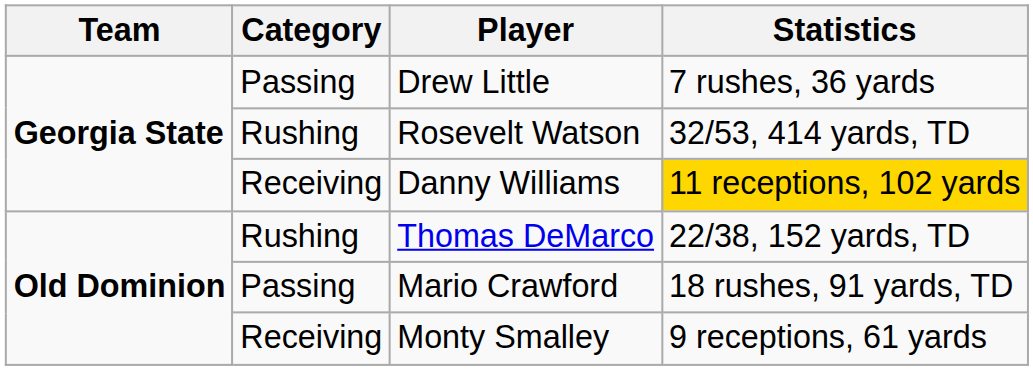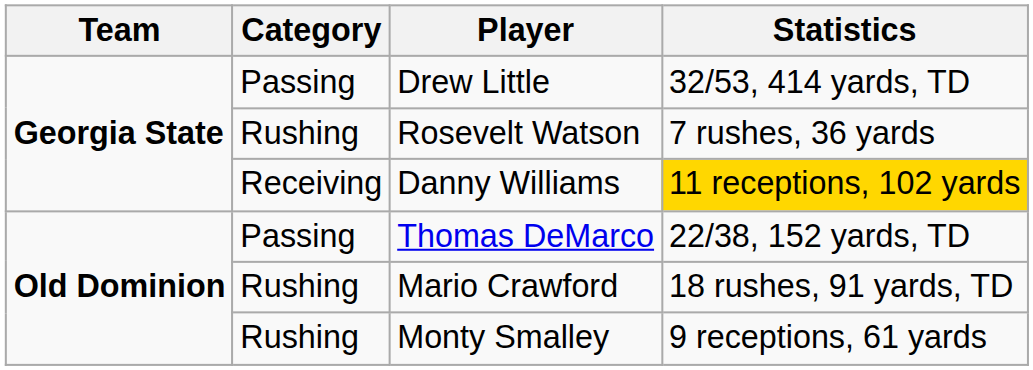(802, 81) 7 rushes, 36 yards -> (820, 81) 32/53, 414 yards, TD
(820, 132) 32/53, 414 yards, TD -> (802, 132) 7 rushes, 36 yards
(300, 235) Rushing -> (298, 235) Passing
(298, 286) Passing -> (300, 286) Rushing
(311, 337) Receiving -> (300, 337) Rushing
